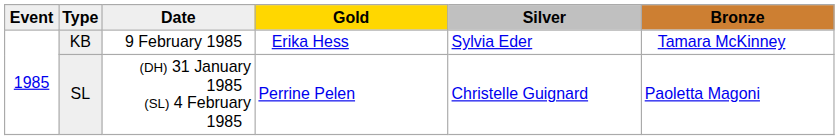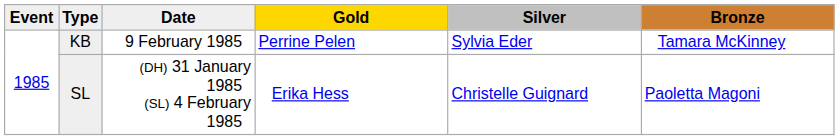(304, 42) Erika Hess -> (307, 42) Perrine Pelen
(307, 94) Perrine Pelen -> (304, 94) Erika Hess
